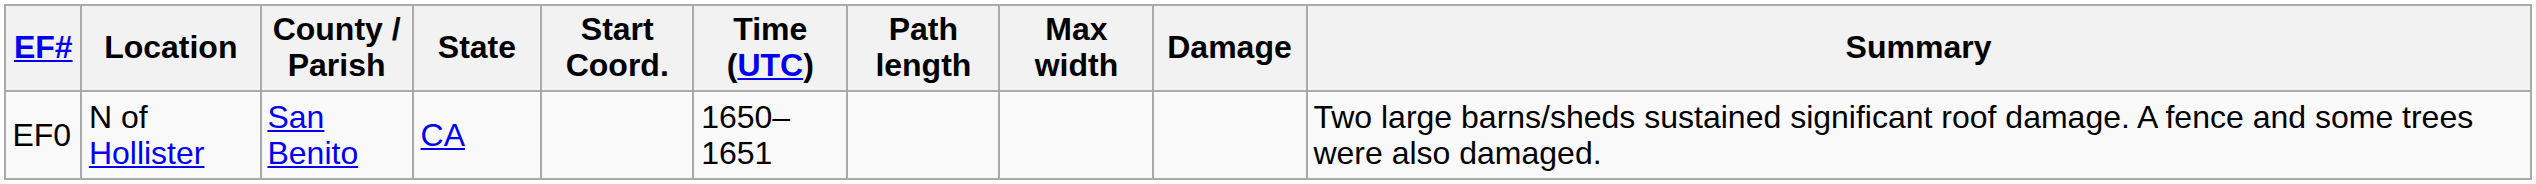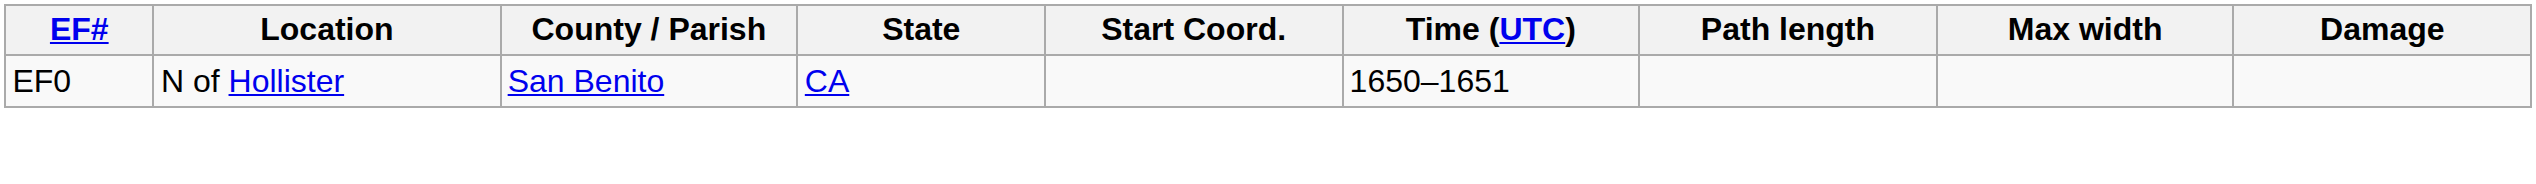- column: (1919, 47)
